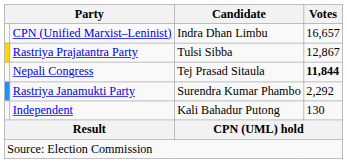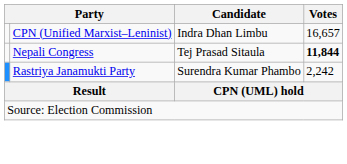- row: (75, 52)
(320, 91) 2,292 -> (320, 71) 2,242
- row: (43, 110)
